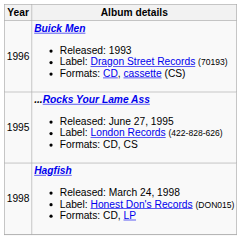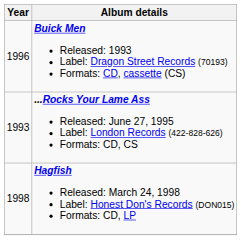(18, 127) 1995 -> (18, 127) 1993
